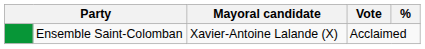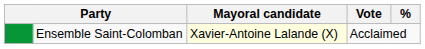(264, 33) no background -> (264, 33) lightyellow background
